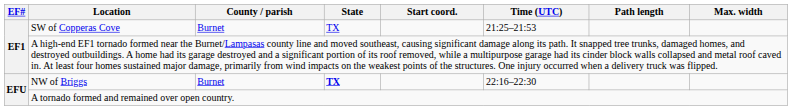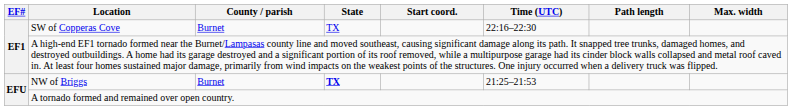(511, 28) 21:25–21:53 -> (511, 28) 22:16–22:30
(511, 81) 22:16–22:30 -> (511, 81) 21:25–21:53
